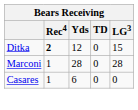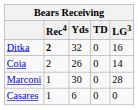(77, 47) 12 -> (77, 47) 32
(117, 47) 15 -> (117, 47) 16
+ row: (16, 64)
(77, 64) 28 -> (77, 80) 30
